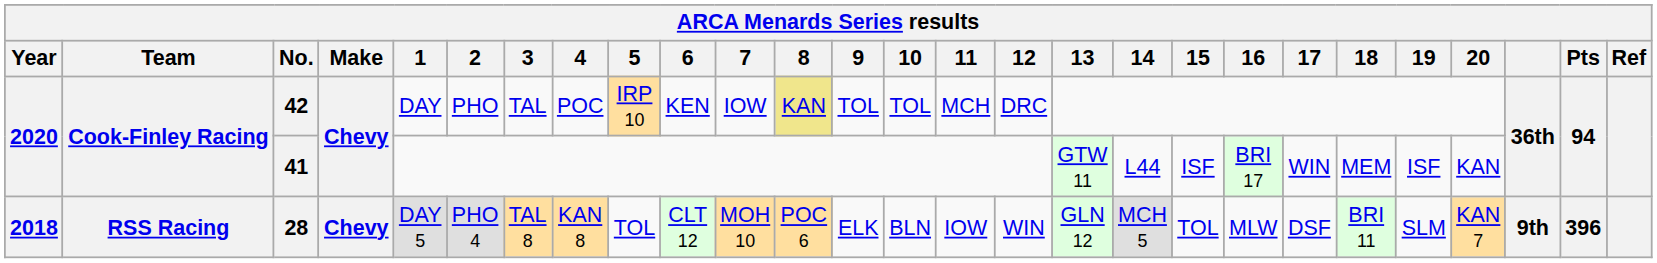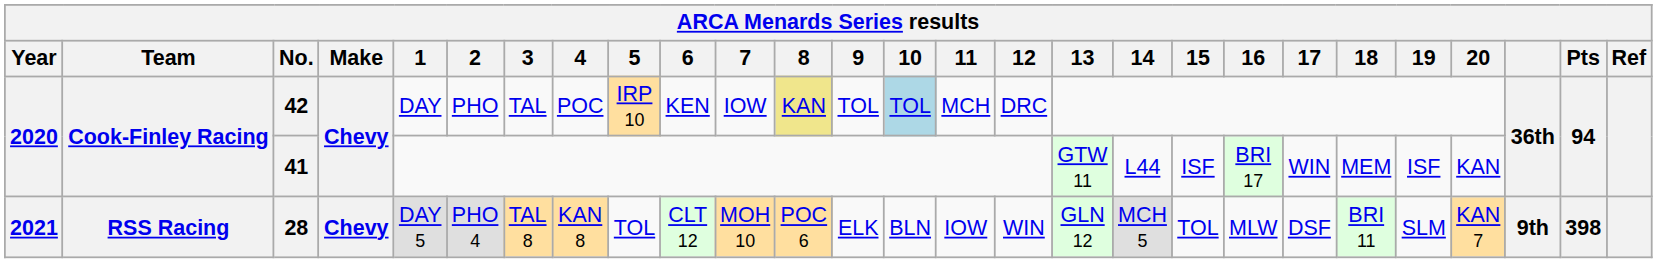(910, 106) no background -> (910, 106) lightblue background
(34, 227) 2018 -> (34, 227) 2021
(1583, 227) 396 -> (1583, 227) 398
